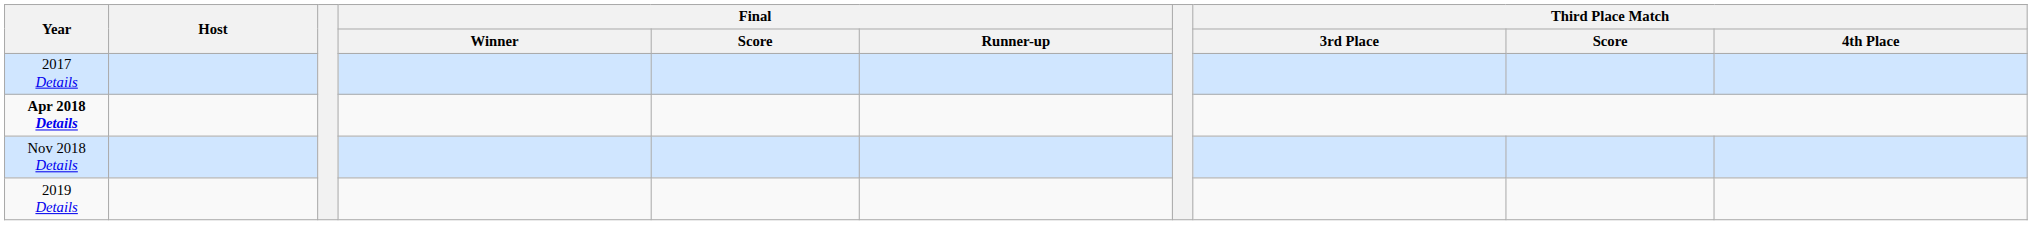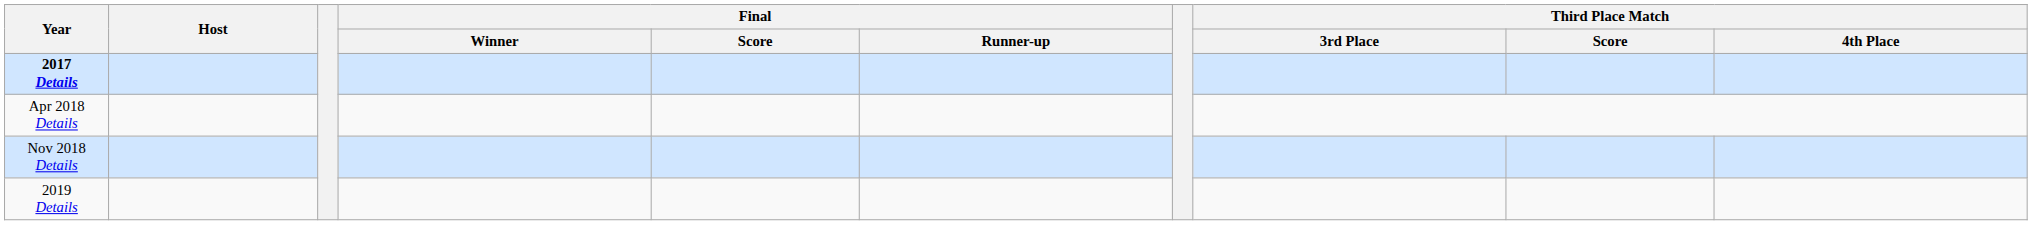(57, 74) normal -> (57, 74) bold
(57, 115) bold -> (57, 115) normal
